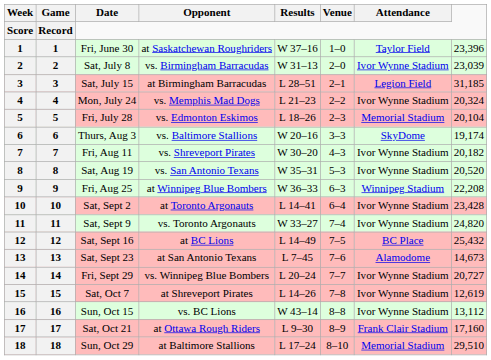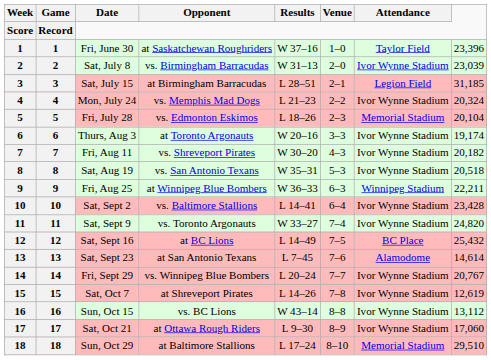(207, 135) vs. Baltimore Stallions -> (207, 135) at Toronto Argonauts
(403, 135) SkyDome -> (403, 135) Ivor Wynne Stadium
(469, 170) 20,520 -> (469, 170) 20,518
(469, 188) 22,208 -> (469, 188) 22,211
(207, 205) at Toronto Argonauts -> (207, 205) vs. Baltimore Stallions
(469, 258) 14,673 -> (469, 258) 14,614
(469, 275) 20,727 -> (469, 275) 20,767
(403, 328) Frank Clair Stadium -> (403, 328) Ivor Wynne Stadium
(469, 328) 17,160 -> (469, 328) 17,060
